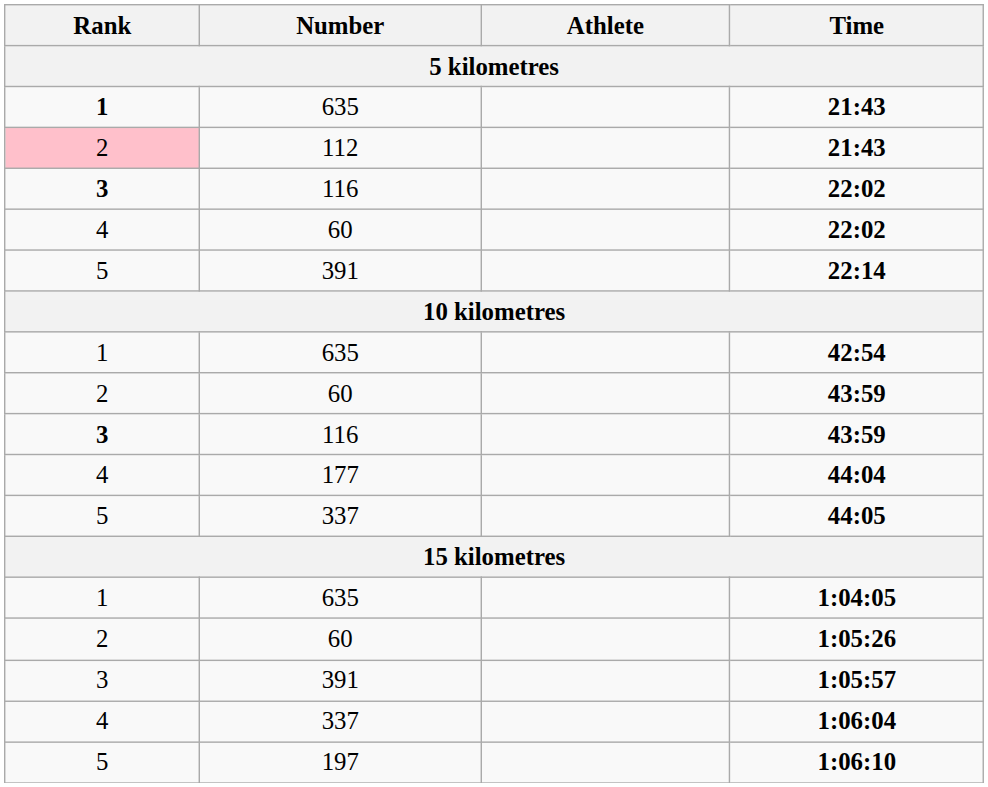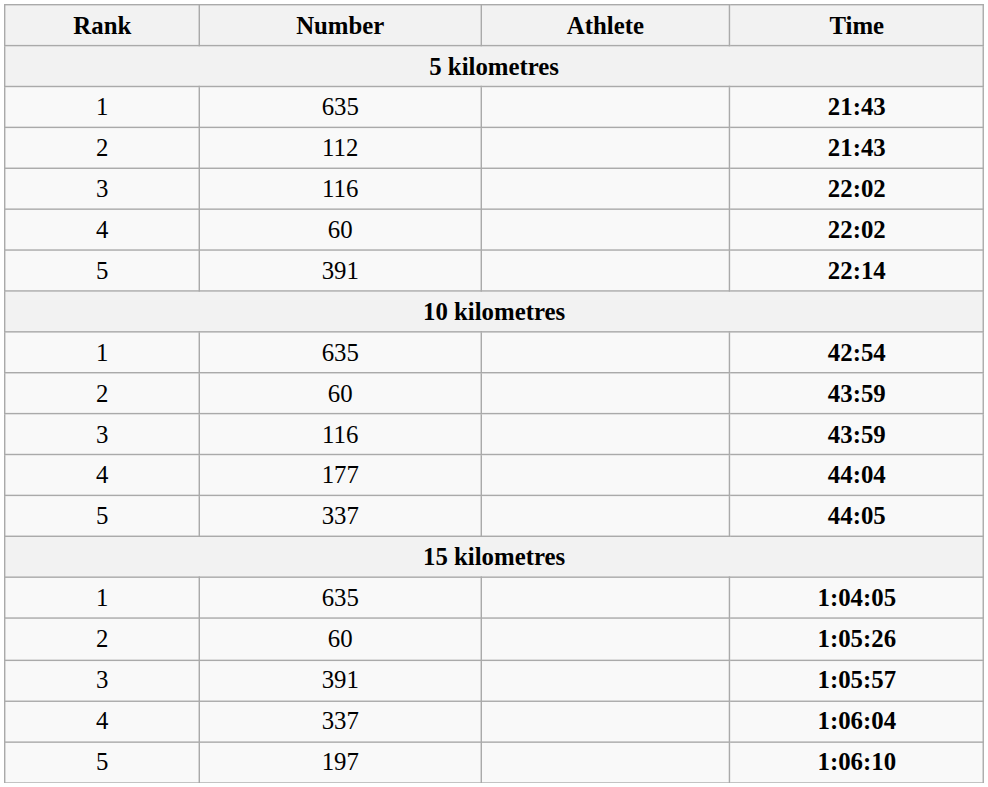(102, 106) bold -> (102, 106) normal
(102, 147) pink background -> (102, 147) no background
(102, 188) bold -> (102, 188) normal
(102, 433) bold -> (102, 433) normal
